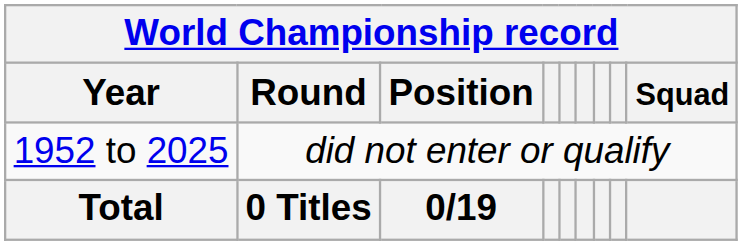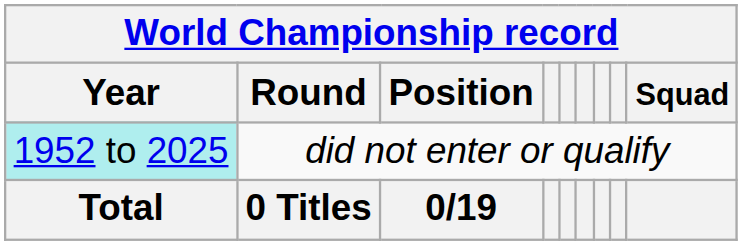(121, 150) no background -> (121, 150) paleturquoise background
